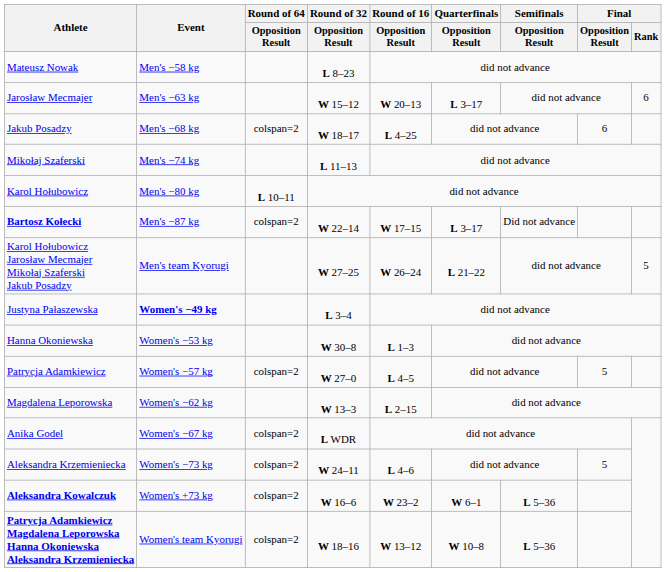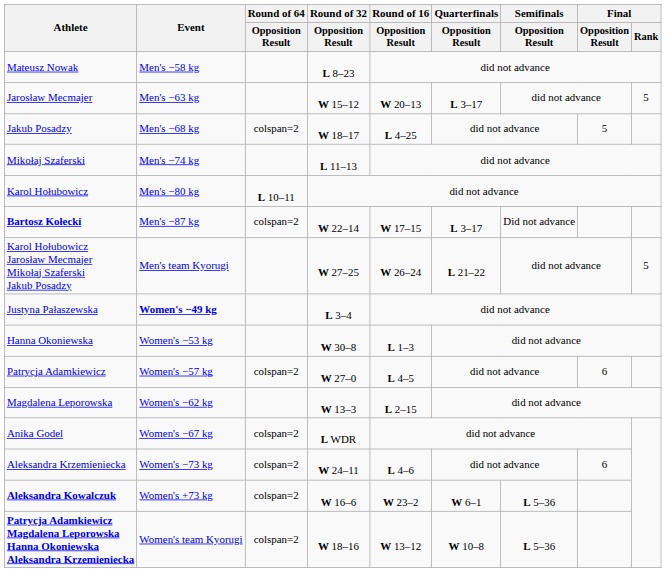(646, 98) 6 -> (646, 98) 5
(605, 129) 6 -> (605, 129) 5
(605, 372) 5 -> (605, 372) 6
(605, 465) 5 -> (605, 465) 6
